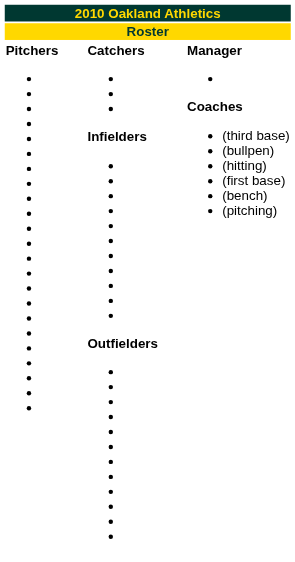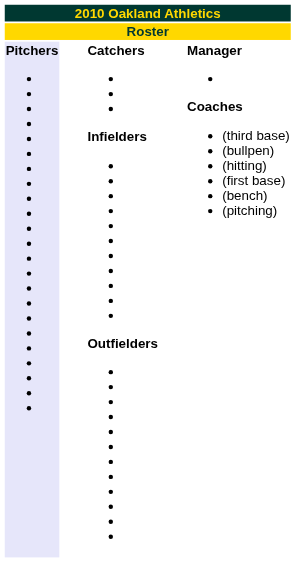(32, 229) no background -> (32, 229) lavender background
